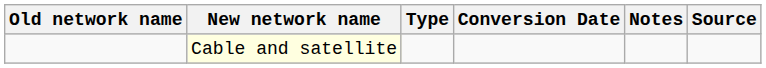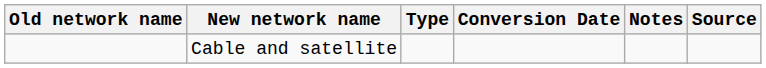(294, 49) lightyellow background -> (294, 49) no background
